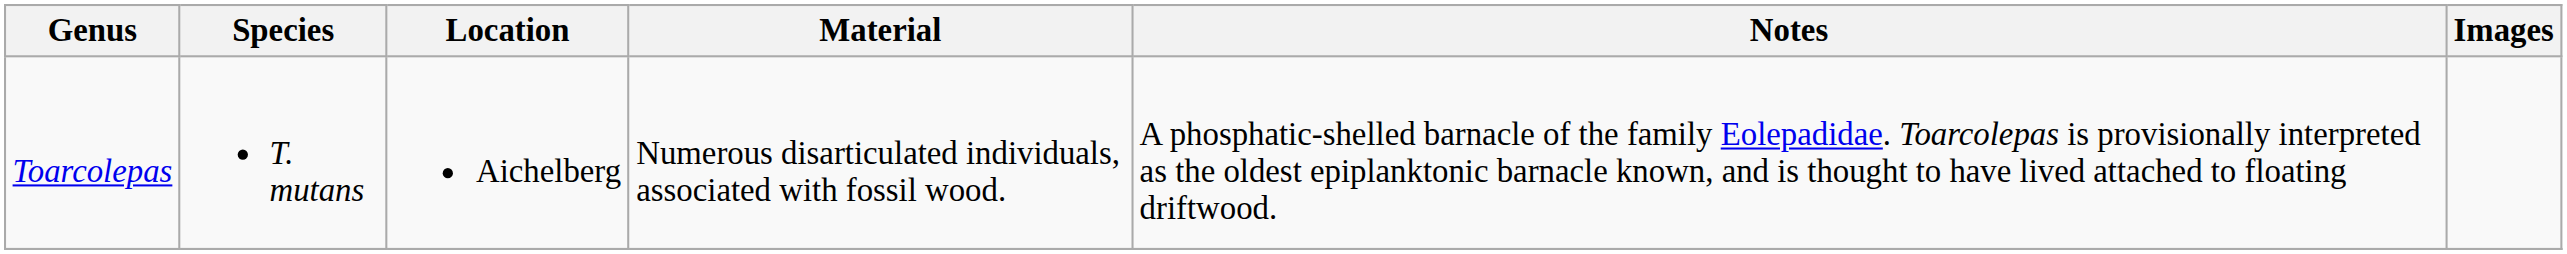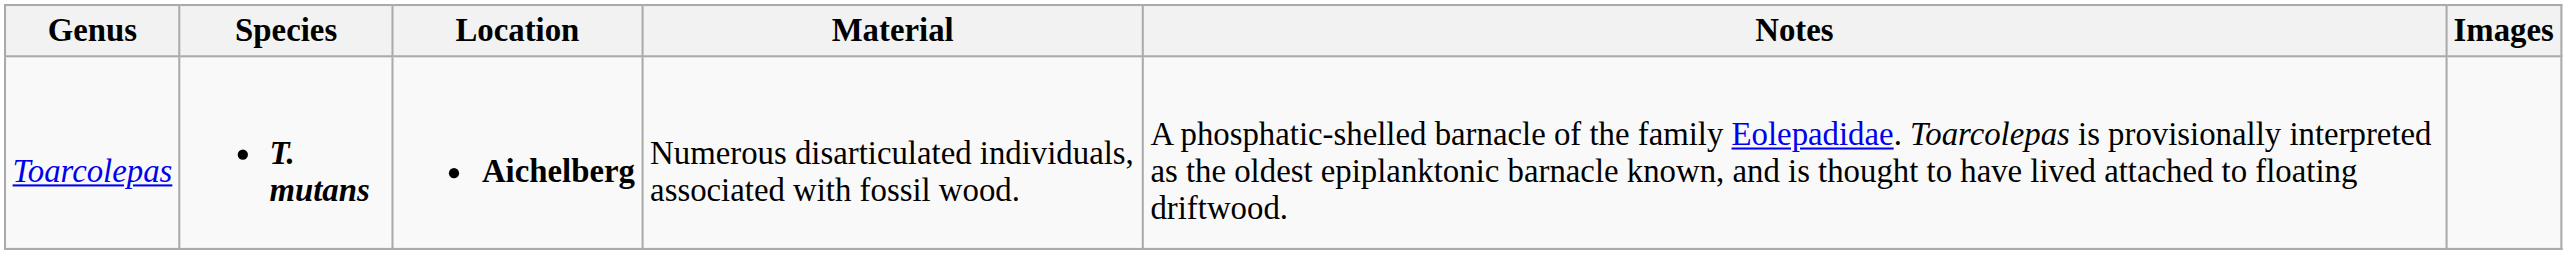(283, 171) normal -> (286, 171) bold
(508, 171) normal -> (517, 171) bold
